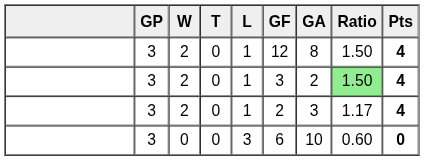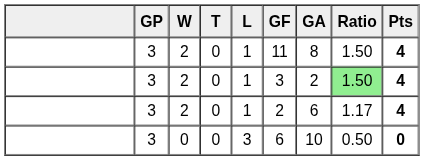(280, 52) 12 -> (280, 52) 11
(314, 110) 3 -> (314, 110) 6
(357, 140) 0.60 -> (357, 140) 0.50
